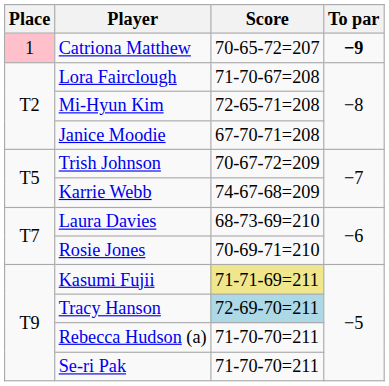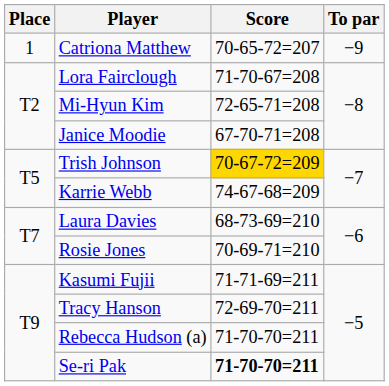(30, 47) pink background -> (30, 47) no background
(354, 47) bold -> (354, 47) normal
(267, 163) no background -> (267, 163) gold background
(267, 279) khaki background -> (267, 279) no background
(267, 308) lightblue background -> (267, 308) no background
(267, 366) normal -> (267, 366) bold
